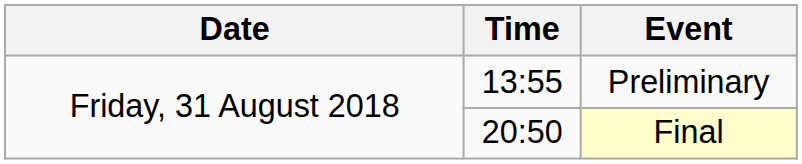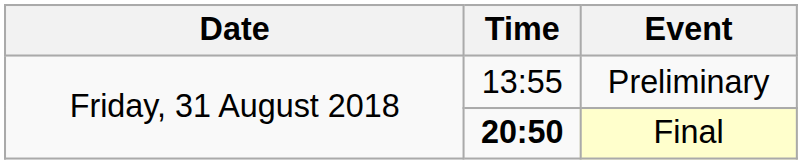(522, 132) normal -> (522, 132) bold
